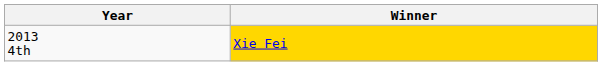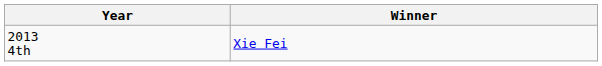(260, 43) gold background -> (260, 43) no background
